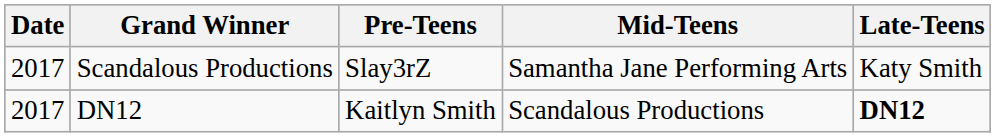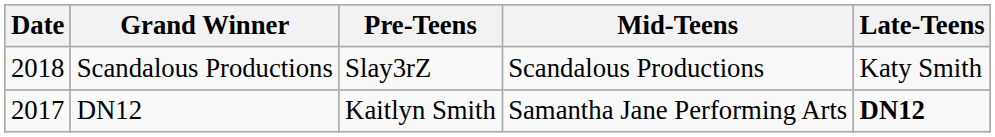(38, 68) 2017 -> (38, 68) 2018
(678, 68) Samantha Jane Performing Arts -> (636, 68) Scandalous Productions
(636, 110) Scandalous Productions -> (678, 110) Samantha Jane Performing Arts
